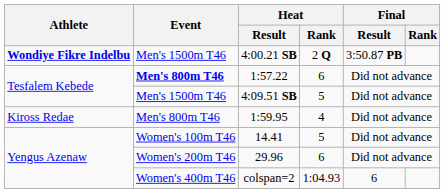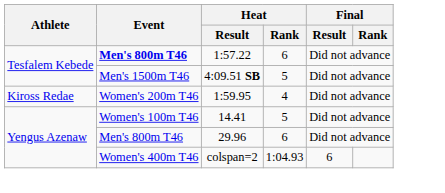- row: (269, 55)
(178, 117) Men's 800m T46 -> (149, 96) Women's 200m T46
(186, 158) Women's 200m T46 -> (141, 137) Men's 800m T46
